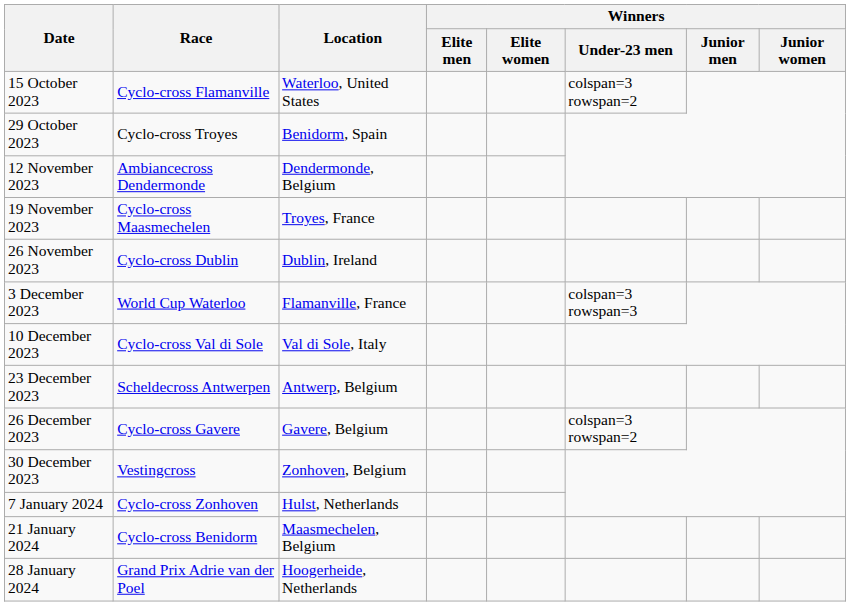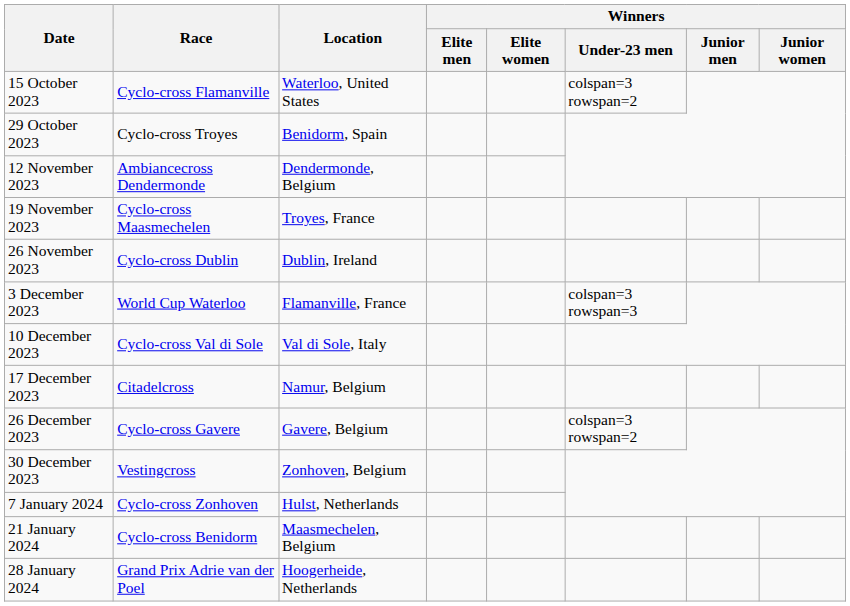+ row: (50, 386)
- row: (50, 386)
